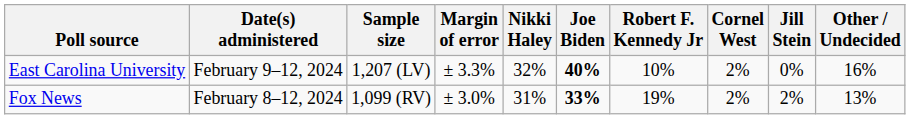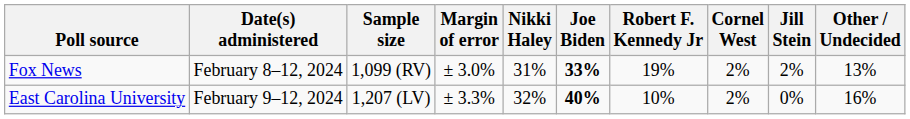rows swapped: (97, 70) <-> (45, 99)
